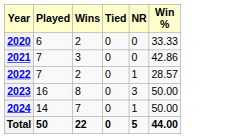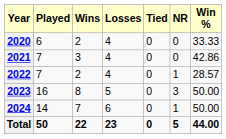+ column: (123, 18)
